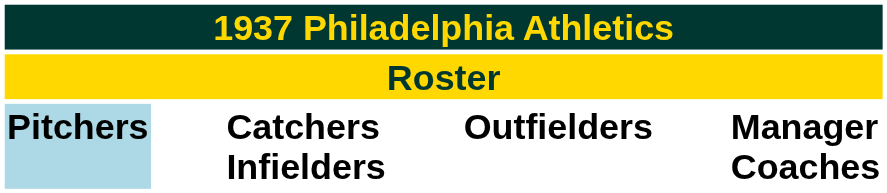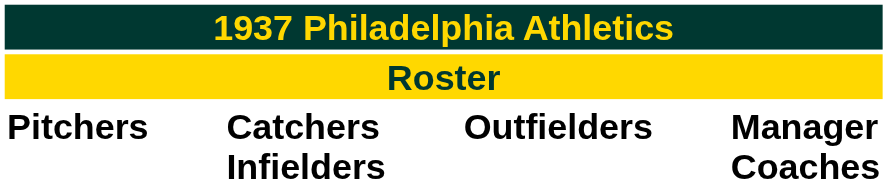(78, 126) lightblue background -> (78, 126) no background
